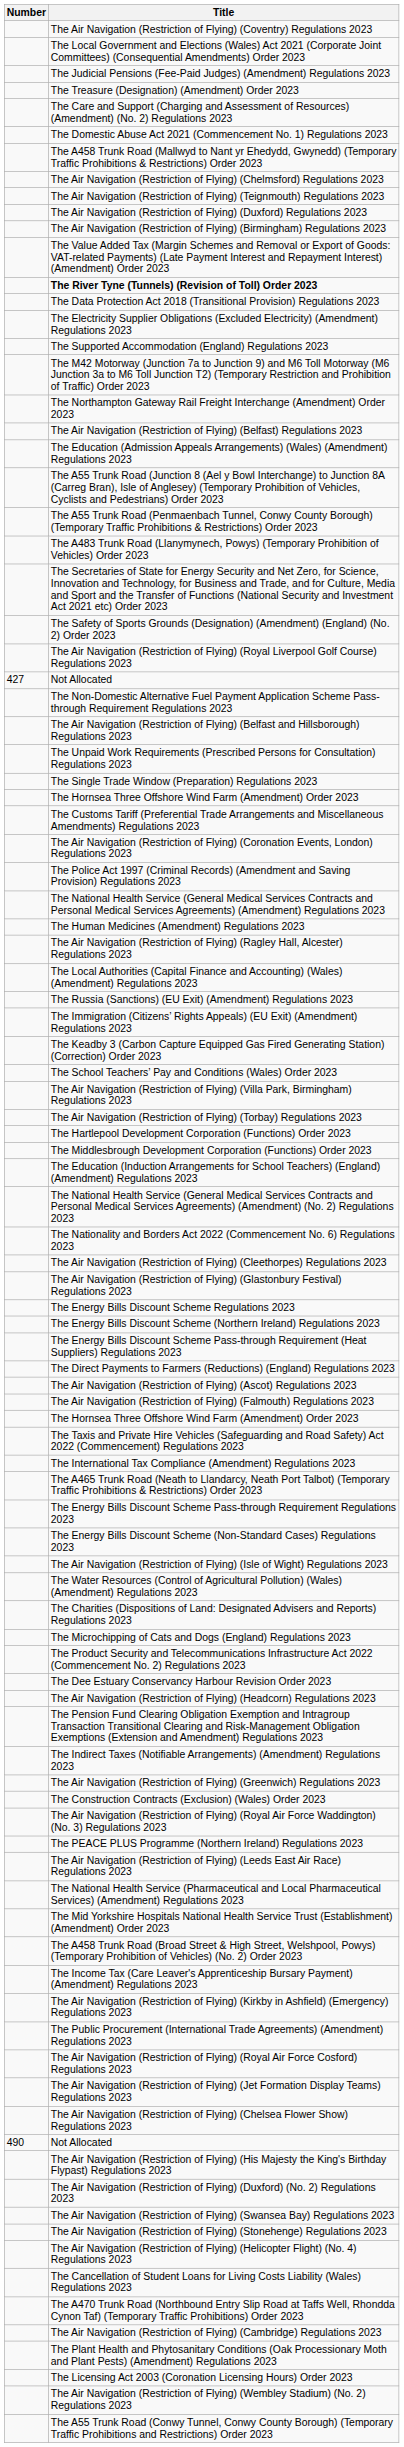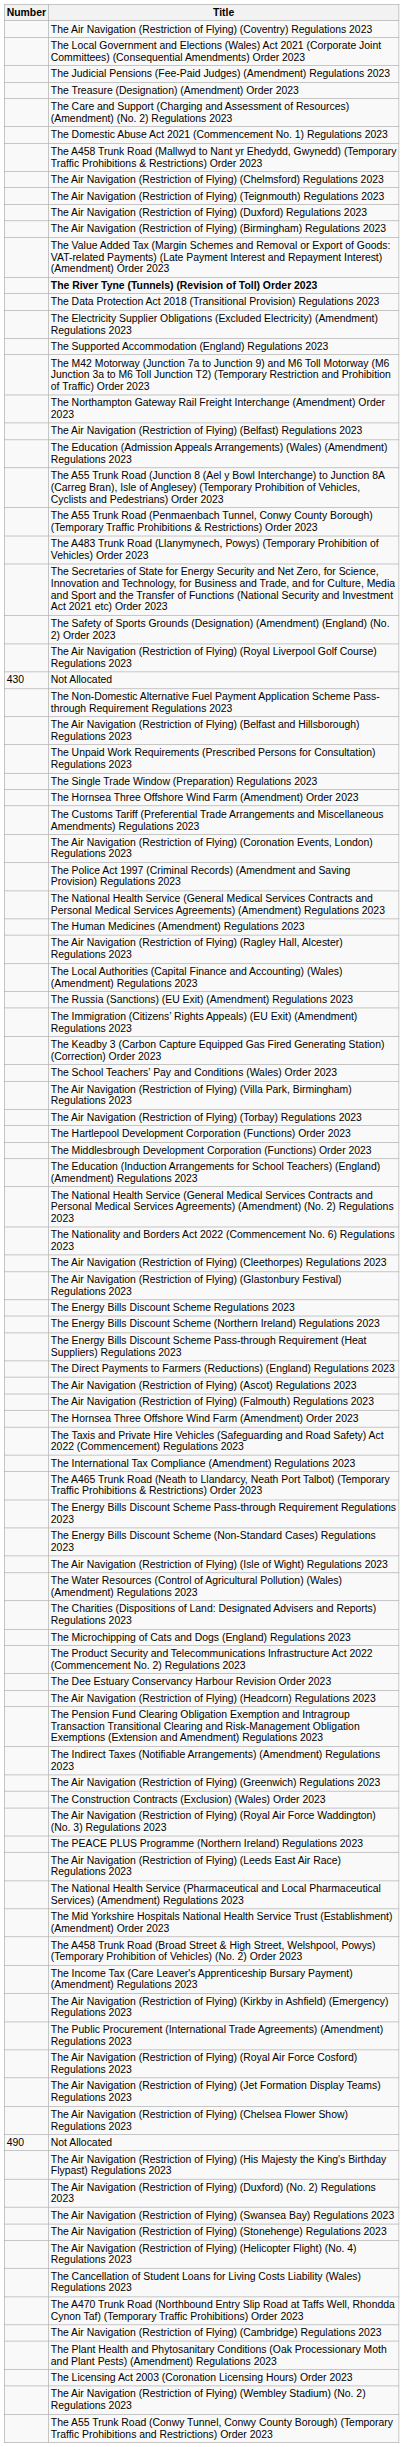(15, 680) 427 -> (15, 680) 430
